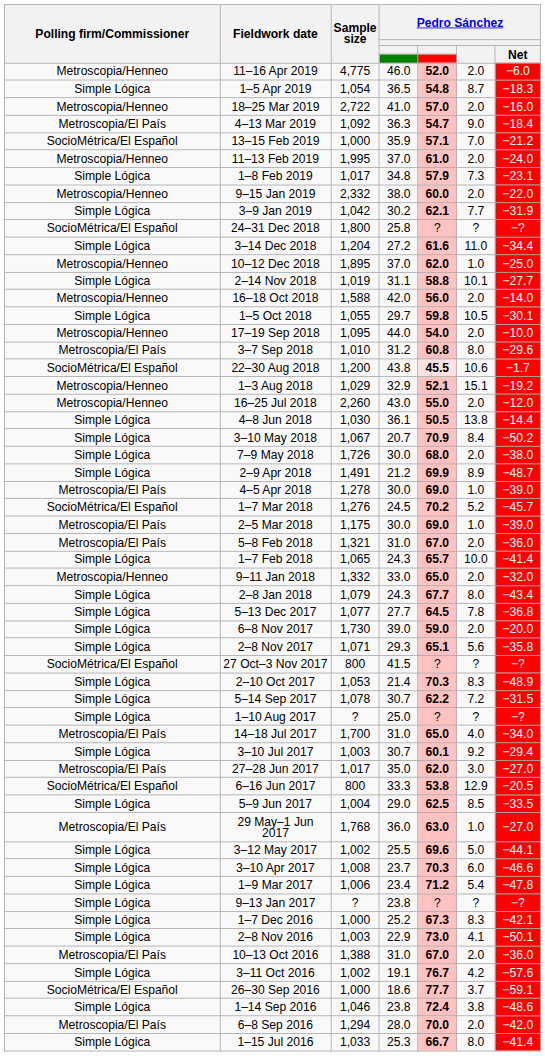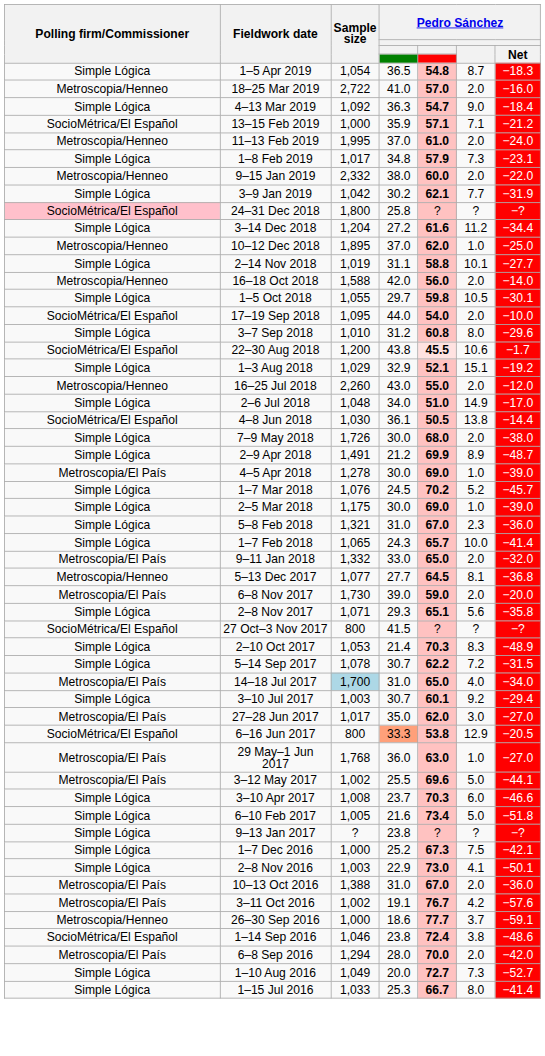- row: (275, 72)
(112, 124) Metroscopia/El País -> (112, 107) Simple Lógica
(476, 142) 7.0 -> (476, 124) 7.1
(112, 229) no background -> (112, 211) pink background
(476, 246) 11.0 -> (476, 229) 11.2
(112, 333) Metroscopia/Henneo -> (112, 316) SocioMétrica/El Español
(112, 351) Metroscopia/El País -> (112, 333) Simple Lógica
(112, 386) Metroscopia/Henneo -> (112, 368) Simple Lógica
+ row: (275, 403)
(112, 421) Simple Lógica -> (112, 421) SocioMétrica/El Español
- row: (275, 438)
(112, 508) SocioMétrica/El Español -> (112, 490) Simple Lógica
(355, 508) 1,276 -> (355, 490) 1,076
(112, 525) Metroscopia/El País -> (112, 508) Simple Lógica
(112, 543) Metroscopia/El País -> (112, 525) Simple Lógica
(476, 543) 2.0 -> (476, 525) 2.3
(112, 577) Metroscopia/Henneo -> (112, 560) Metroscopia/El País
- row: (275, 595)
(112, 612) Simple Lógica -> (112, 577) Metroscopia/Henneo
(476, 612) 7.8 -> (476, 577) 8.1
(112, 630) Simple Lógica -> (112, 595) Metroscopia/El País
- row: (275, 717)
(355, 734) no background -> (355, 682) lightblue background
(399, 787) no background -> (399, 734) lightsalmon background
- row: (275, 804)
(112, 851) Simple Lógica -> (112, 781) Metroscopia/El País
- row: (275, 885)
+ row: (275, 816)
(476, 920) 8.3 -> (476, 851) 7.5
(112, 973) Simple Lógica -> (112, 903) Metroscopia/El País
(112, 990) SocioMétrica/El Español -> (112, 920) Metroscopia/Henneo
(112, 1007) Simple Lógica -> (112, 938) SocioMétrica/El Español
+ row: (275, 973)
